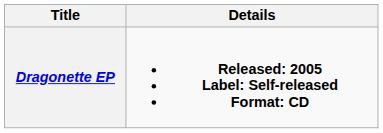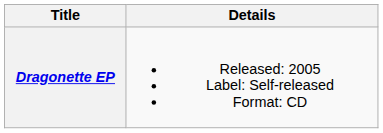(252, 86) bold -> (252, 86) normal
